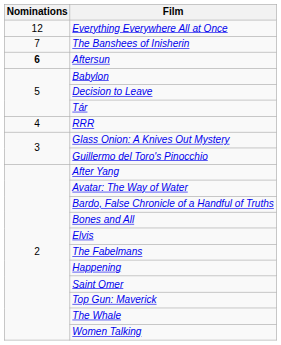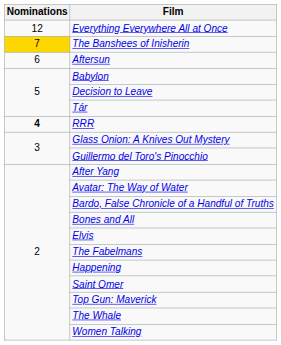(37, 44) no background -> (37, 44) gold background
(37, 60) bold -> (37, 60) normal
(37, 124) normal -> (37, 124) bold
